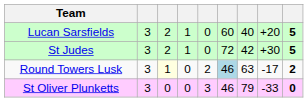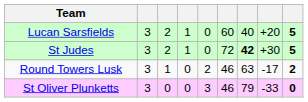(247, 50) normal -> (247, 50) bold
(167, 69) lightyellow background -> (167, 69) no background
(227, 69) lightblue background -> (227, 69) no background
